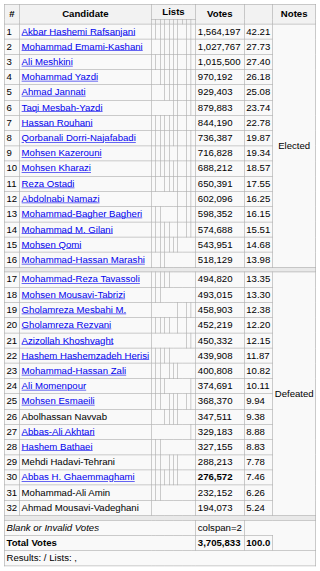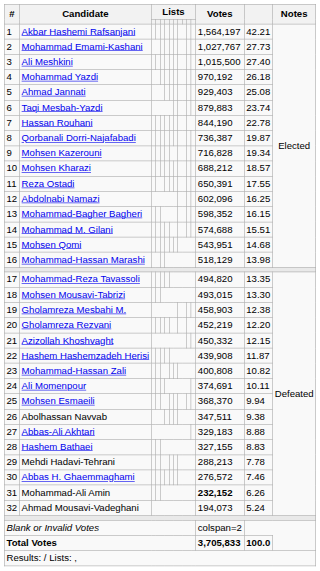(215, 477) bold -> (215, 477) normal
(215, 492) normal -> (215, 492) bold
